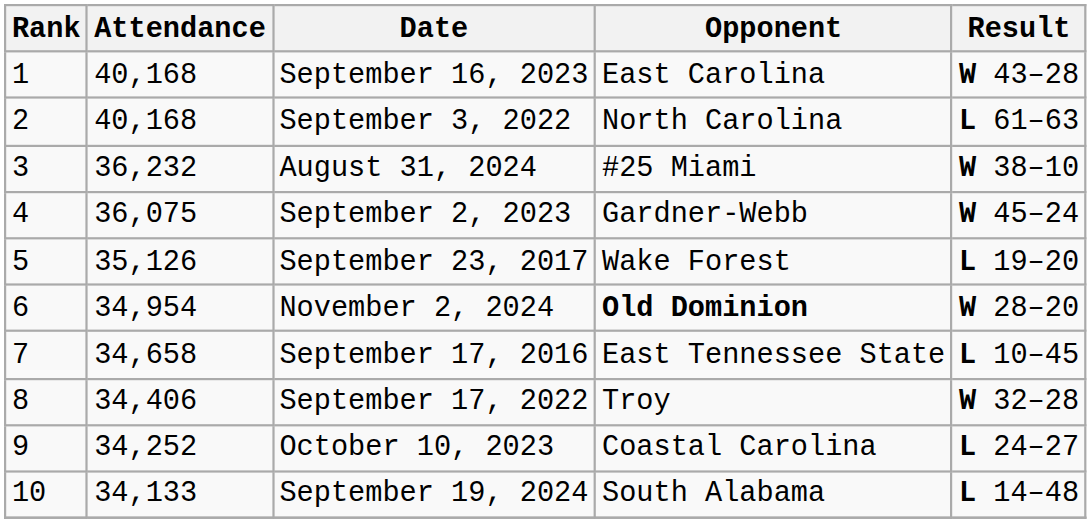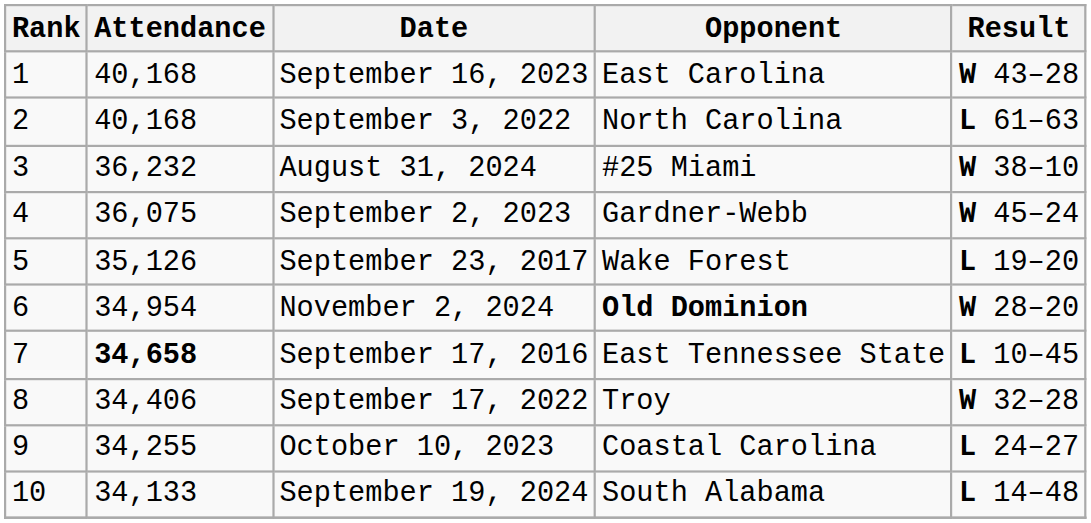(146, 355) normal -> (146, 355) bold
(146, 448) 34,252 -> (146, 448) 34,255
